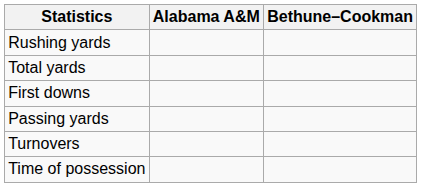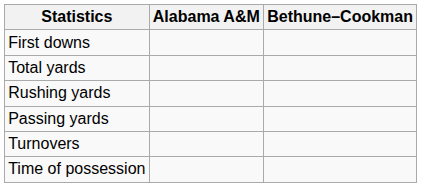rows swapped: (49, 93) <-> (59, 42)
